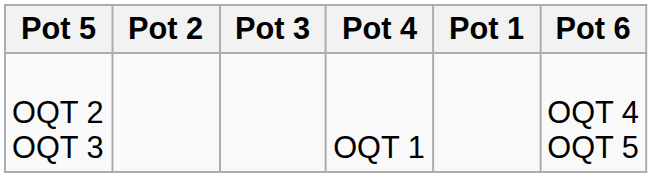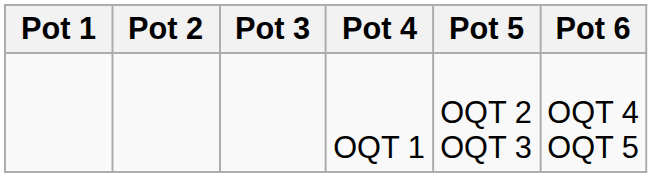columns swapped: (487, 28) <-> (58, 28)
